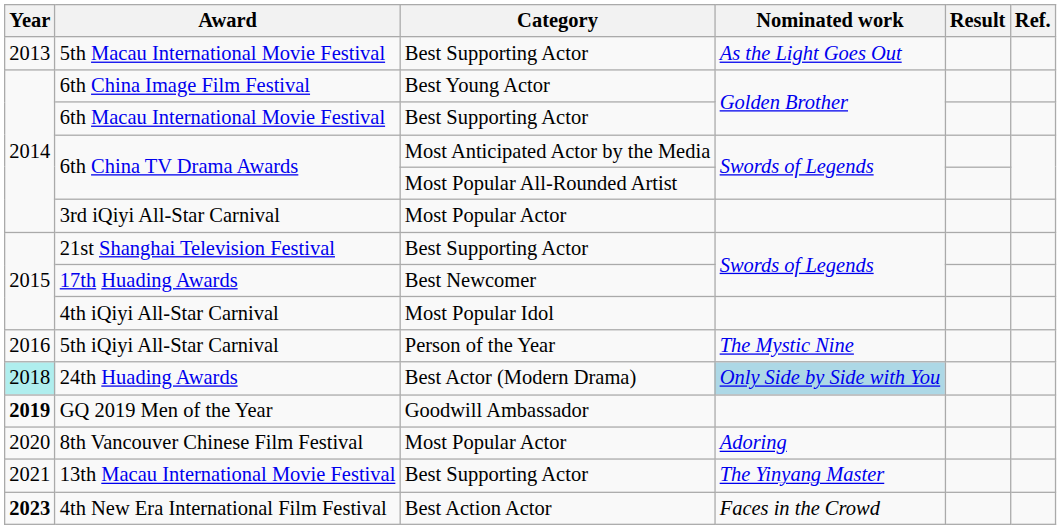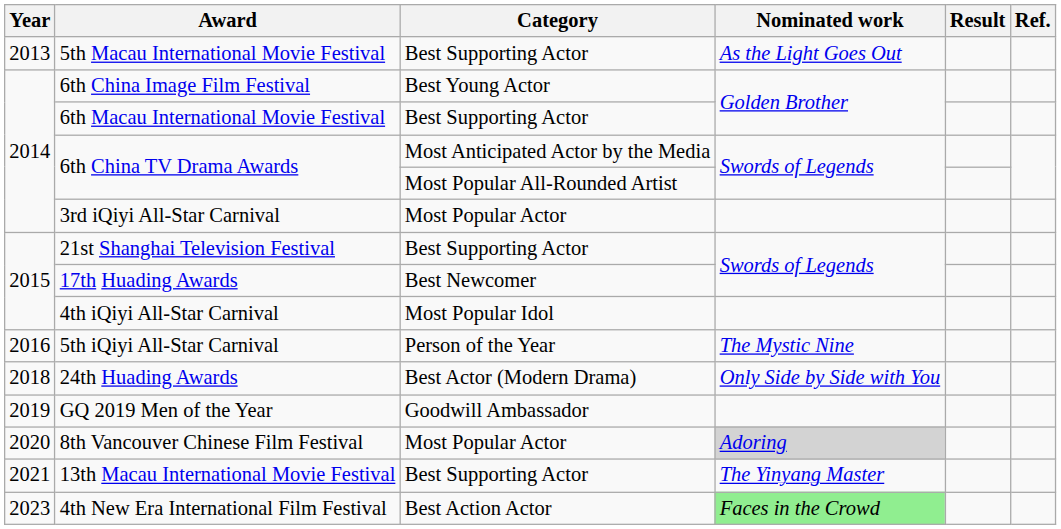(30, 378) paleturquoise background -> (30, 378) no background
(830, 378) lightblue background -> (830, 378) no background
(30, 410) bold -> (30, 410) normal
(753, 442) no background -> (753, 442) lightgrey background
(30, 507) bold -> (30, 507) normal
(800, 507) no background -> (800, 507) lightgreen background
